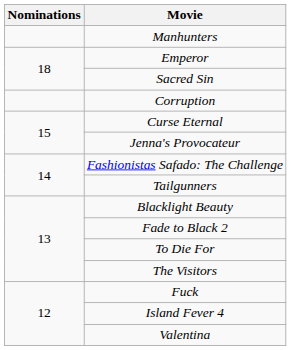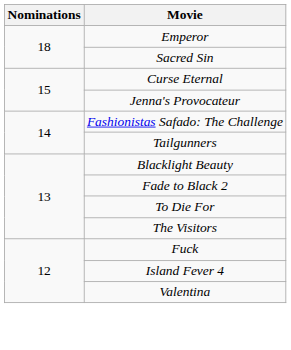- row: (185, 36)
- row: (185, 100)
